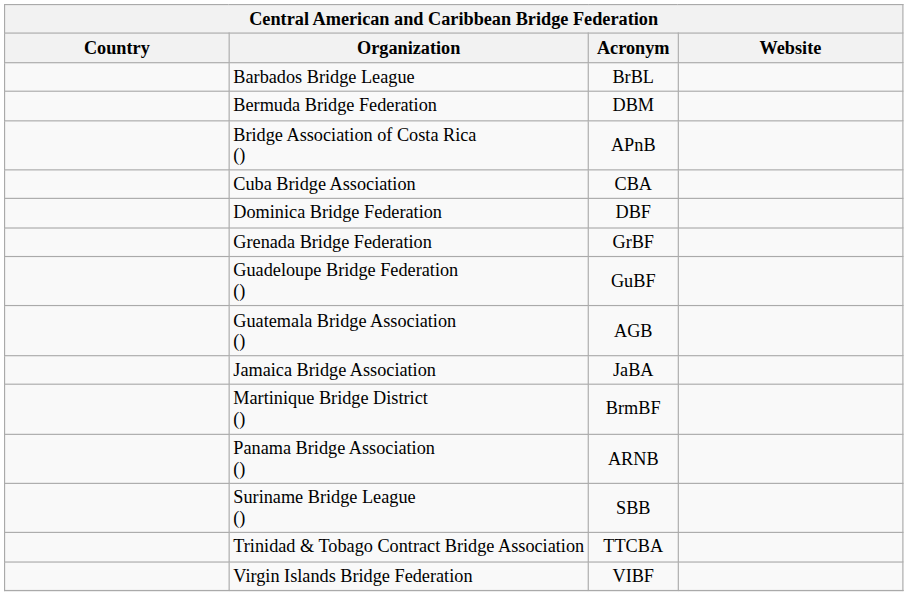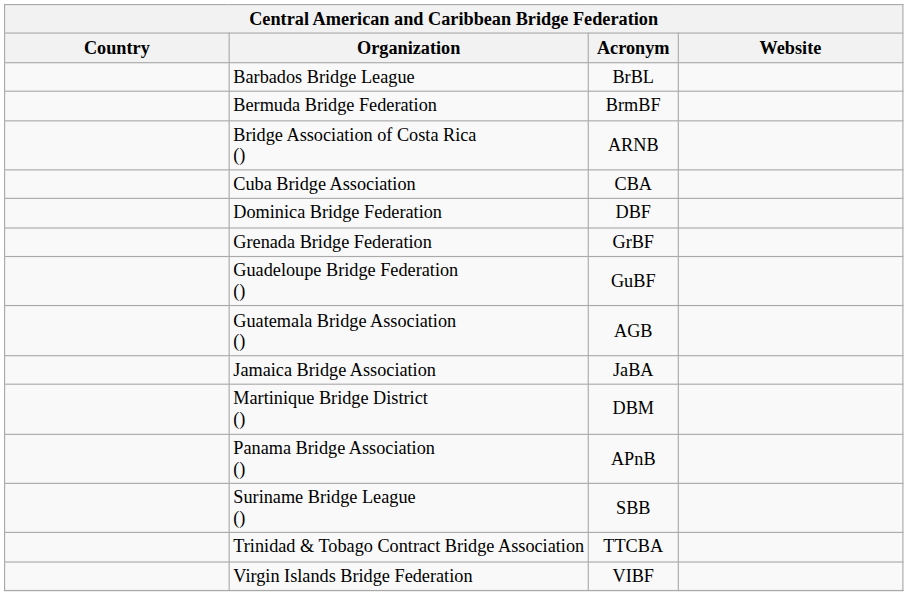(633, 105) DBM -> (633, 105) BrmBF
(633, 144) APnB -> (633, 144) ARNB
(633, 408) BrmBF -> (633, 408) DBM
(633, 458) ARNB -> (633, 458) APnB
